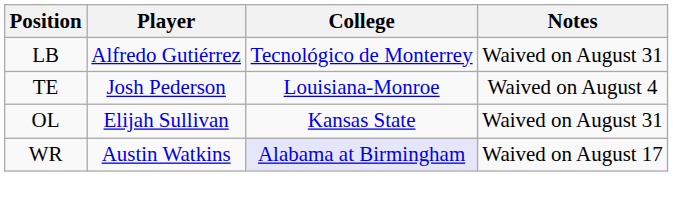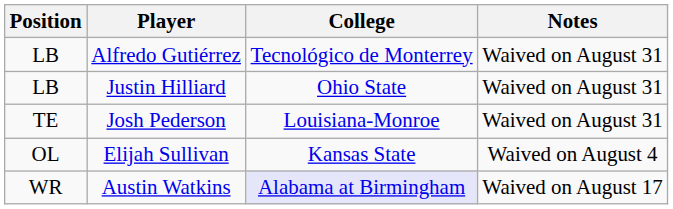+ row: (166, 87)
(573, 87) Waived on August 4 -> (573, 120) Waived on August 31
(573, 120) Waived on August 31 -> (573, 154) Waived on August 4
